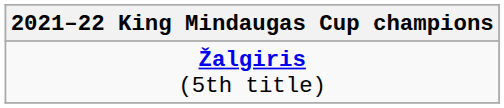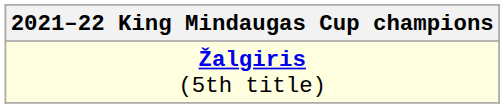(252, 72) no background -> (252, 72) lightyellow background
